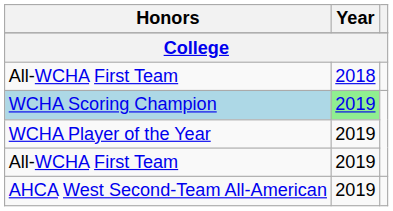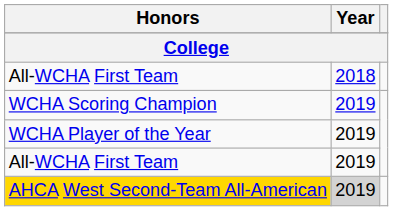(113, 104) lightblue background -> (113, 104) no background
(355, 104) lightgreen background -> (355, 104) no background
(168, 190) no background -> (168, 190) gold background
(355, 190) no background -> (355, 190) lightgrey background
